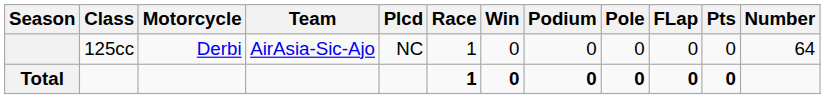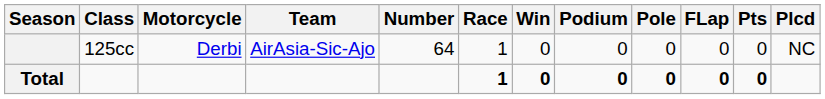columns swapped: (780, 19) <-> (403, 19)
